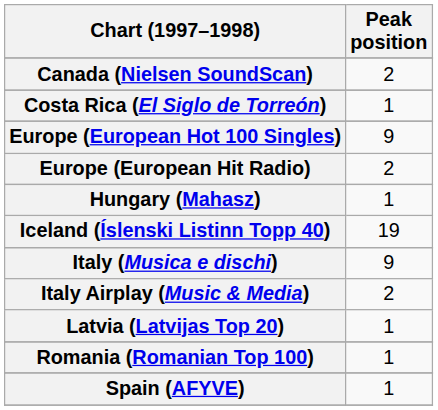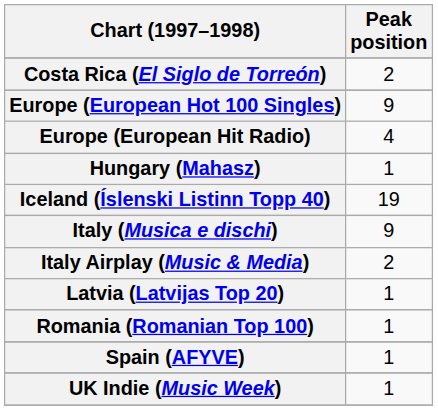- row: (175, 74)
(389, 105) 1 -> (389, 74) 2
(389, 168) 2 -> (389, 136) 4
+ row: (175, 388)
